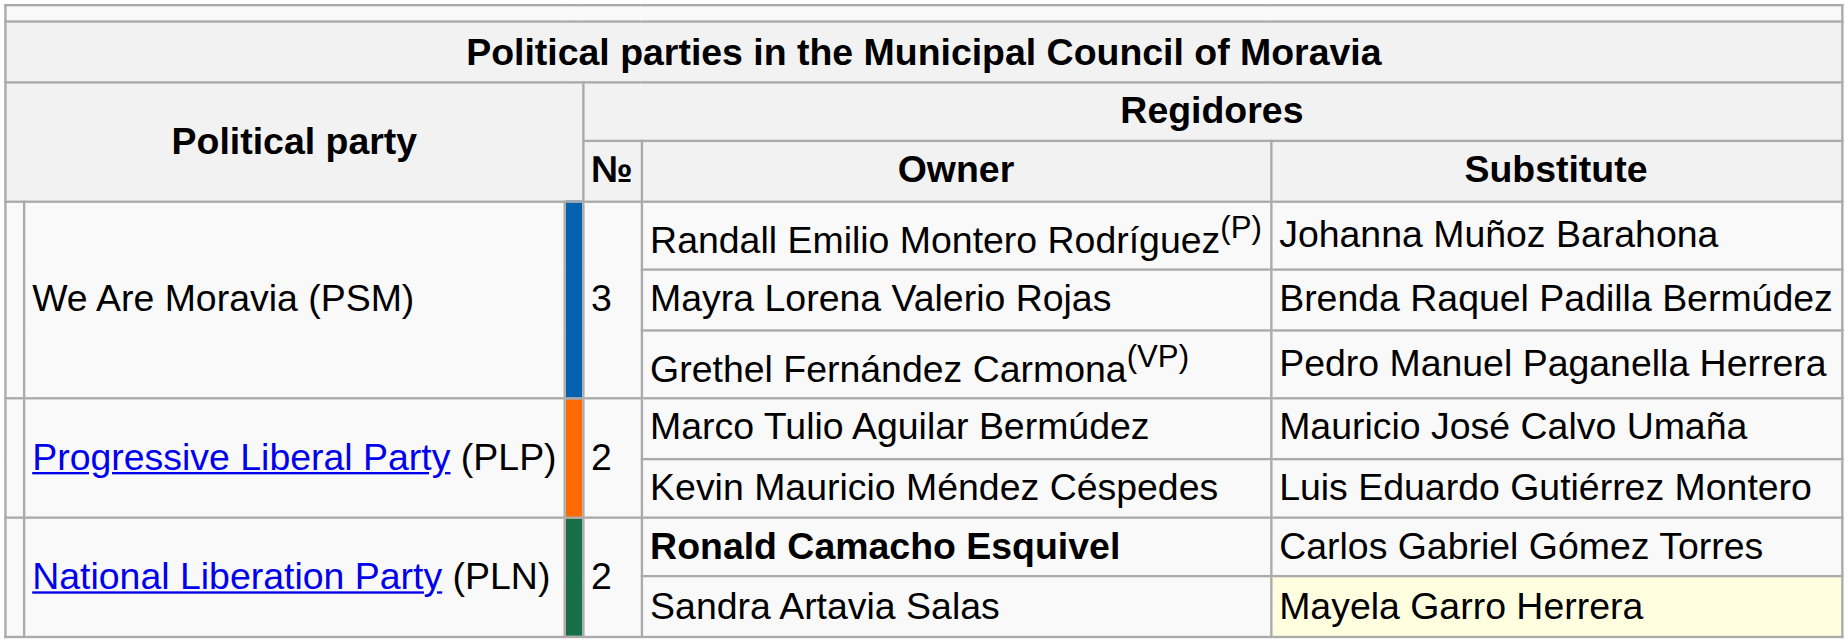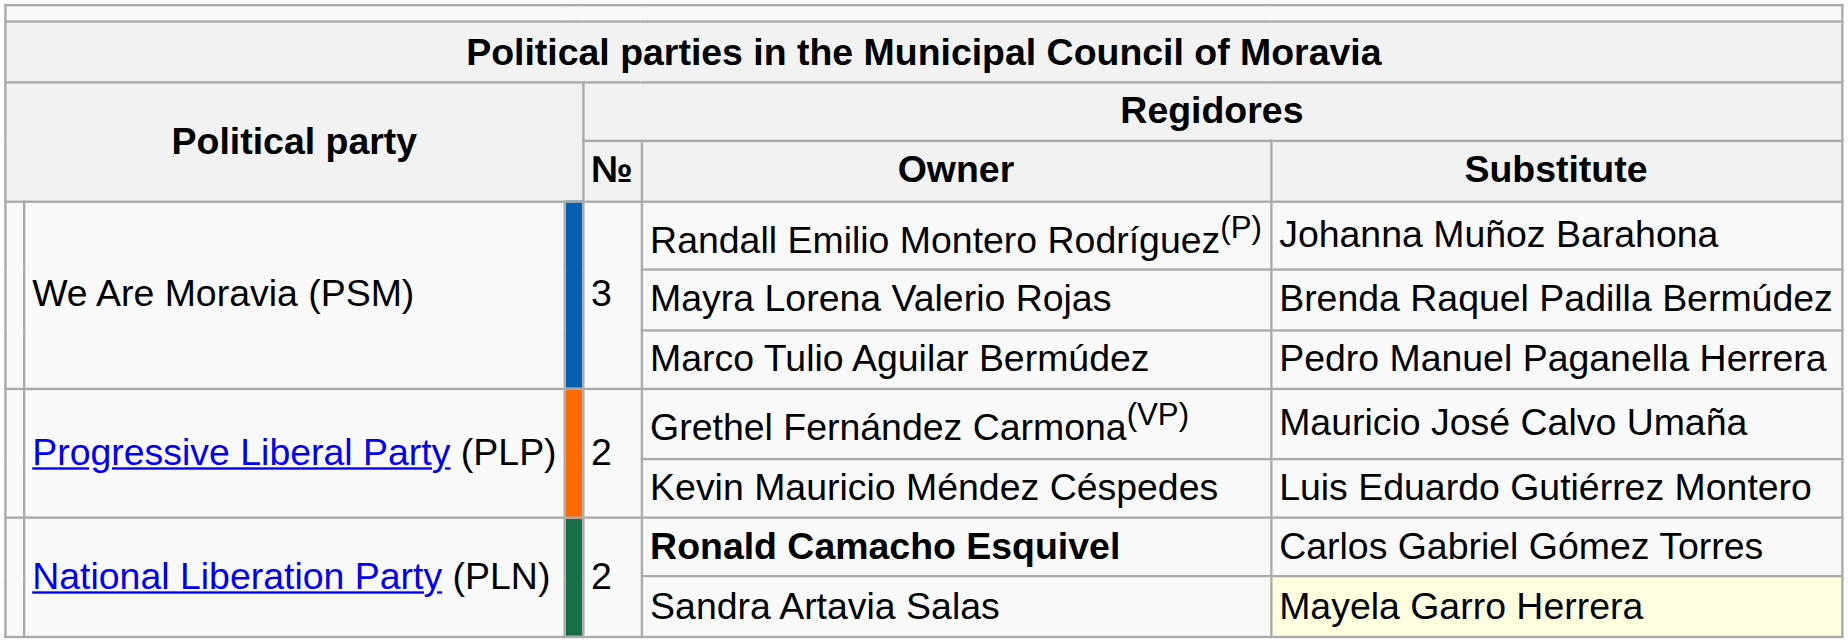(920, 363) Grethel Fernández Carmona(VP) -> (900, 358) Marco Tulio Aguilar Bermúdez
(900, 427) Marco Tulio Aguilar Bermúdez -> (920, 422) Grethel Fernández Carmona(VP)
